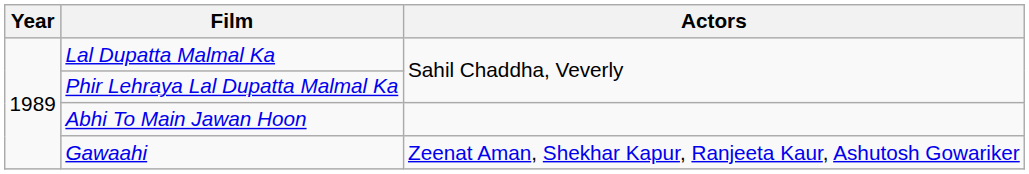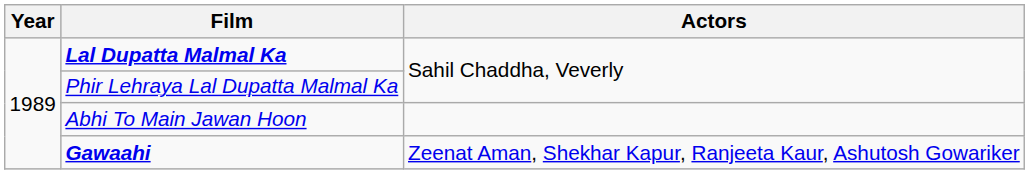(170, 54) normal -> (176, 54) bold
(106, 153) normal -> (108, 153) bold
